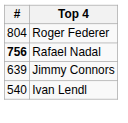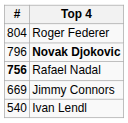+ row: (76, 52)
(17, 71) 639 -> (17, 89) 669
